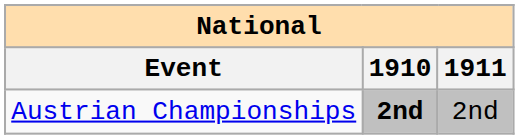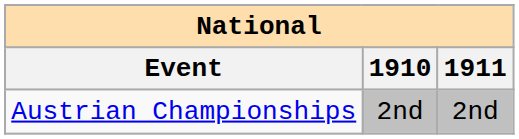(400, 111) bold -> (400, 111) normal
